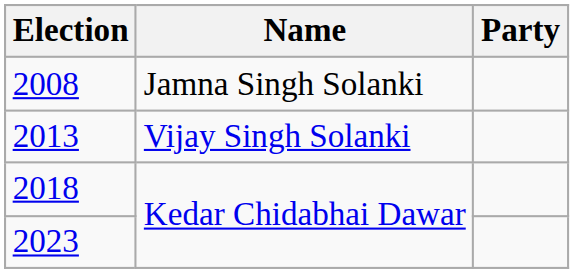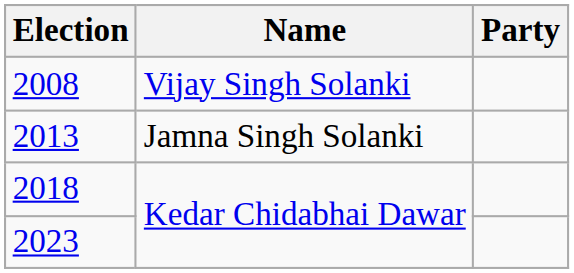(284, 83) Jamna Singh Solanki -> (277, 83) Vijay Singh Solanki
(277, 135) Vijay Singh Solanki -> (284, 135) Jamna Singh Solanki
